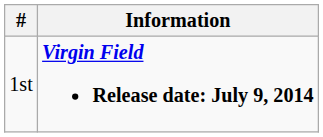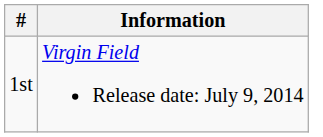(178, 74) bold -> (173, 74) normal
